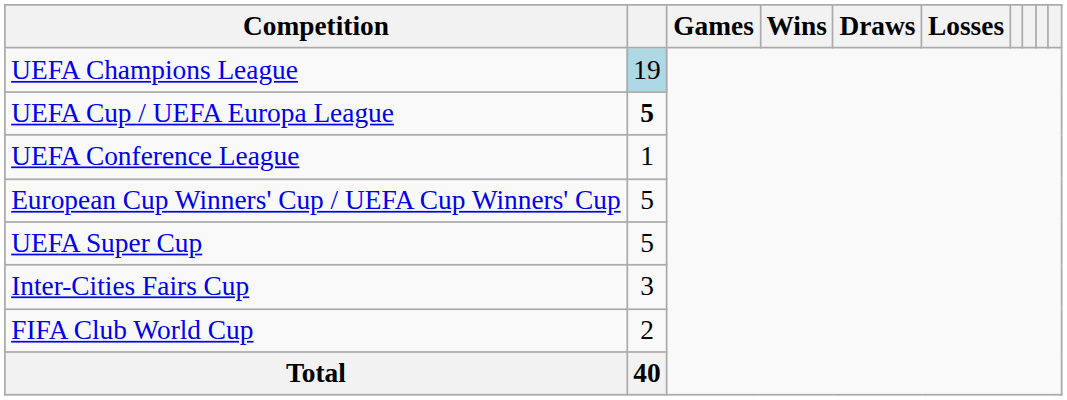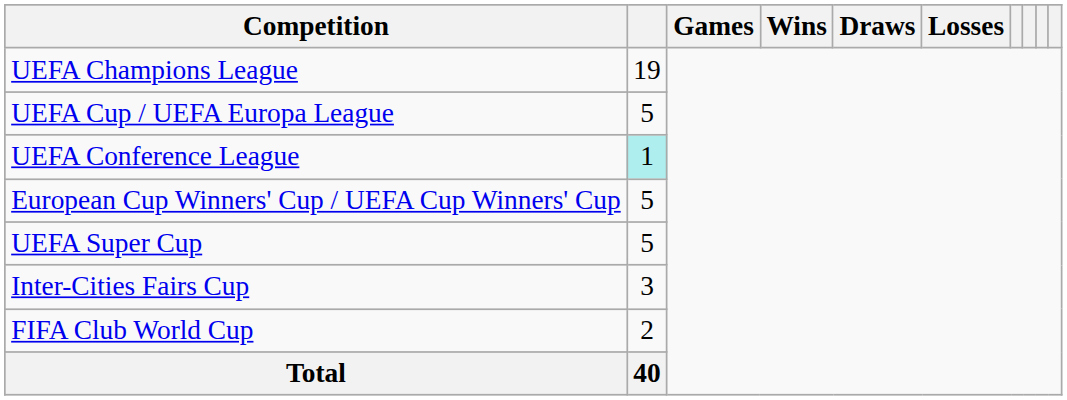(647, 69) lightblue background -> (647, 69) no background
(647, 112) bold -> (647, 112) normal
(647, 156) no background -> (647, 156) paleturquoise background
